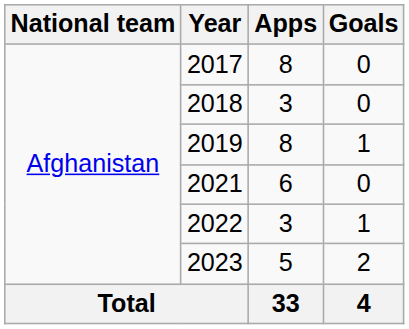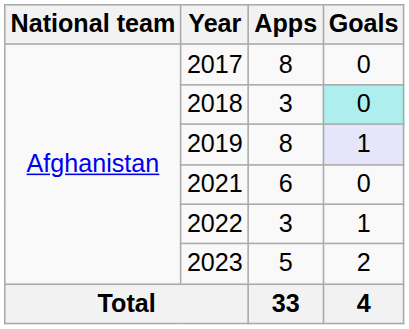(364, 104) no background -> (364, 104) paleturquoise background
(364, 143) no background -> (364, 143) lavender background
